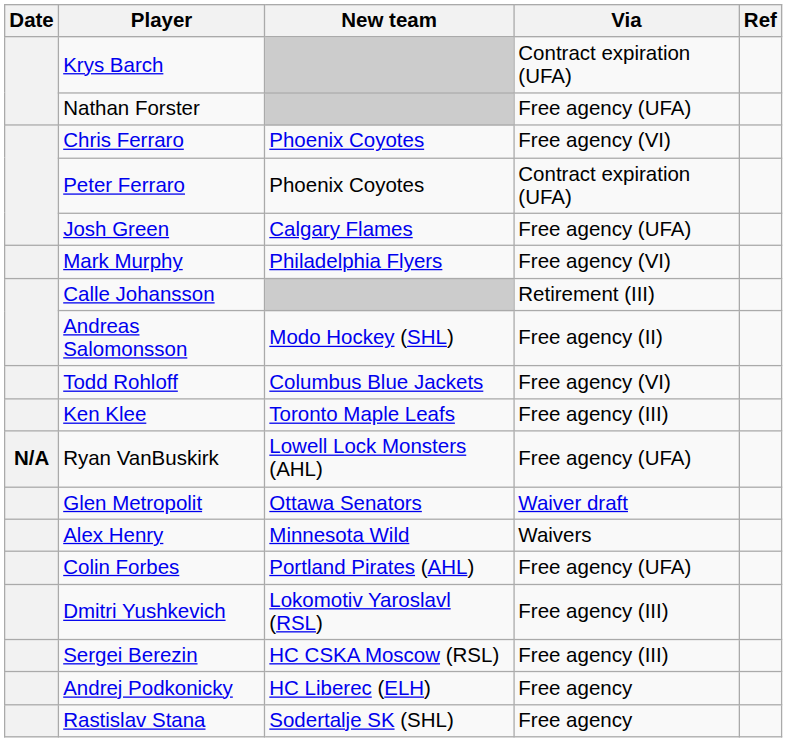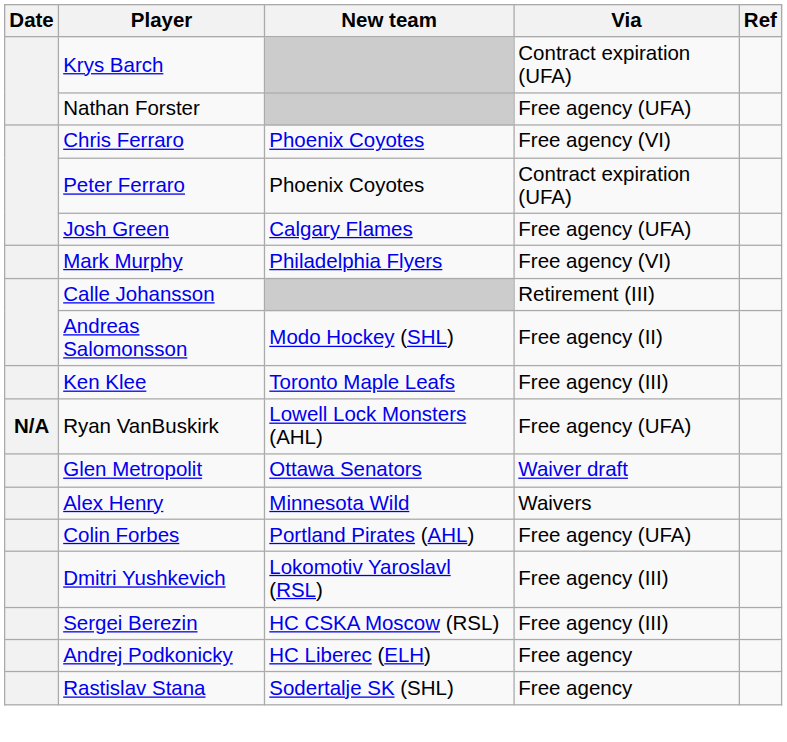- row: (121, 382)
